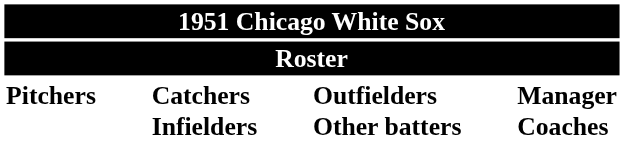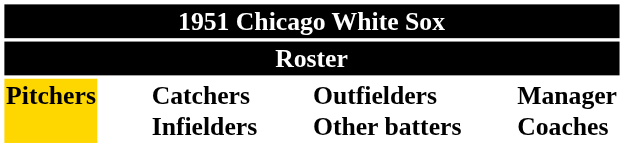(51, 95) no background -> (51, 95) gold background
